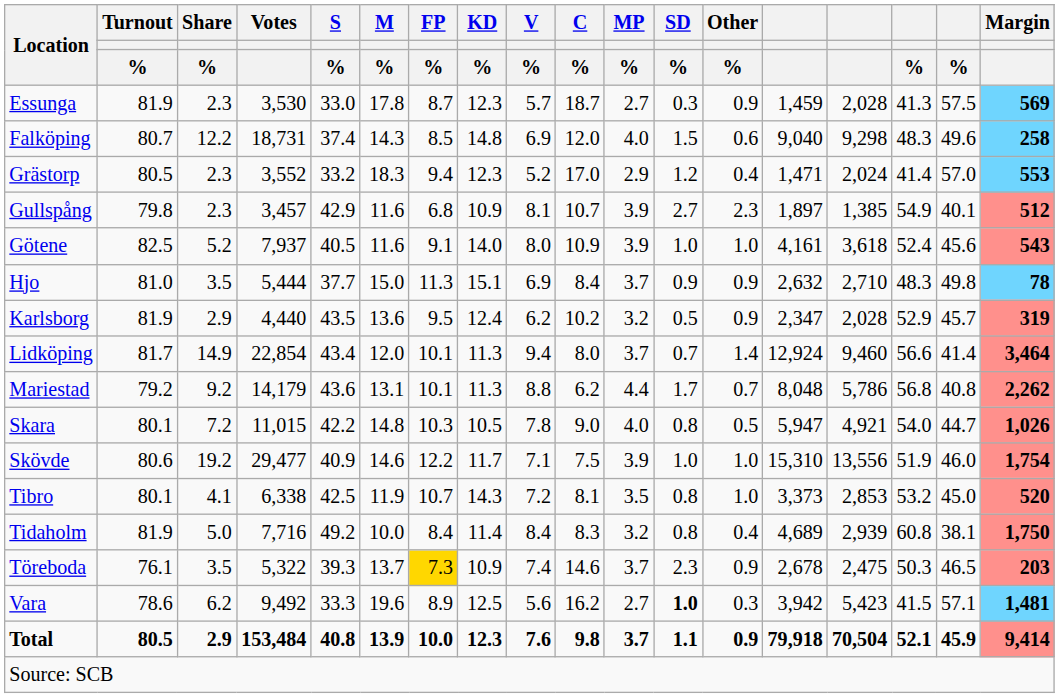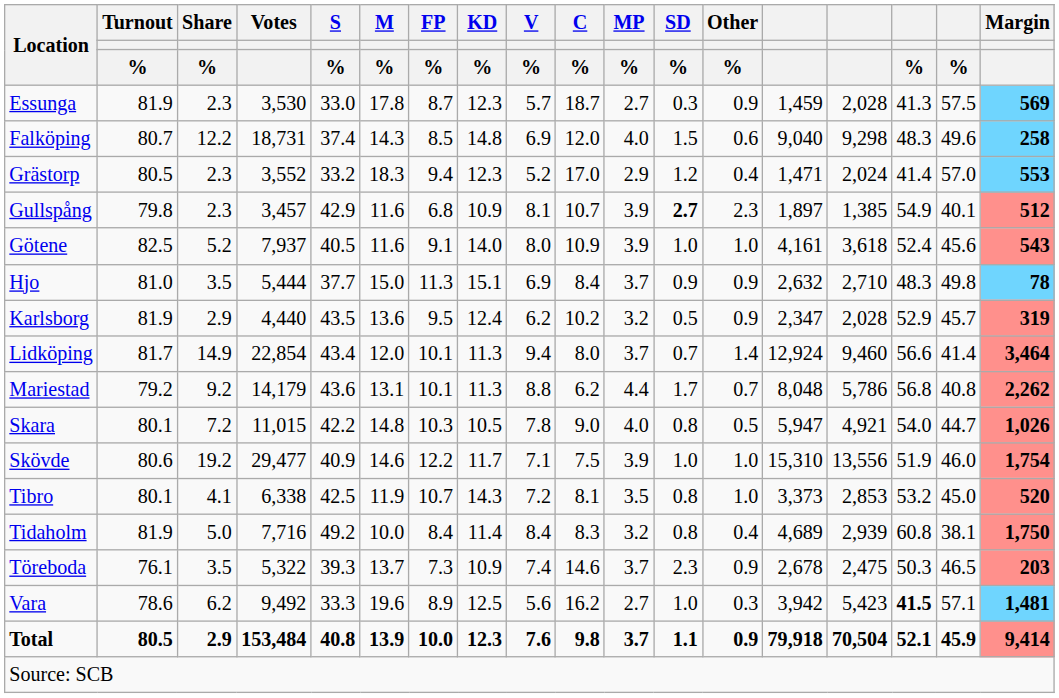(685, 210) normal -> (685, 210) bold
(441, 567) gold background -> (441, 567) no background
(685, 603) bold -> (685, 603) normal
(914, 603) normal -> (914, 603) bold
